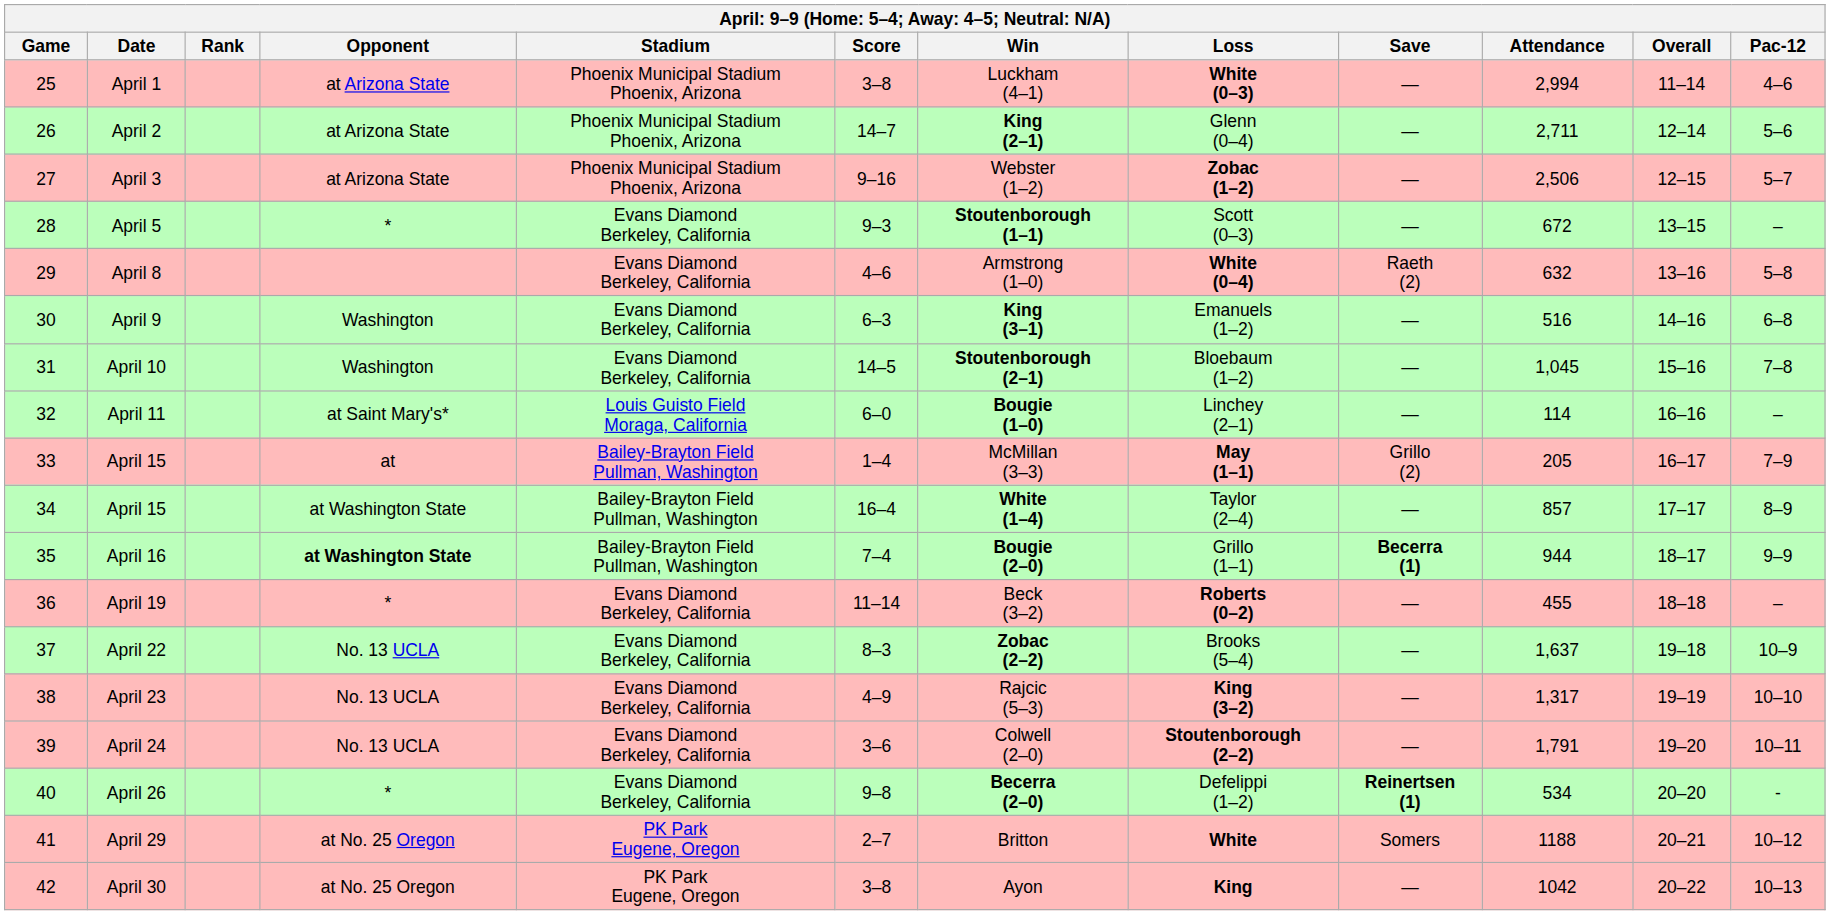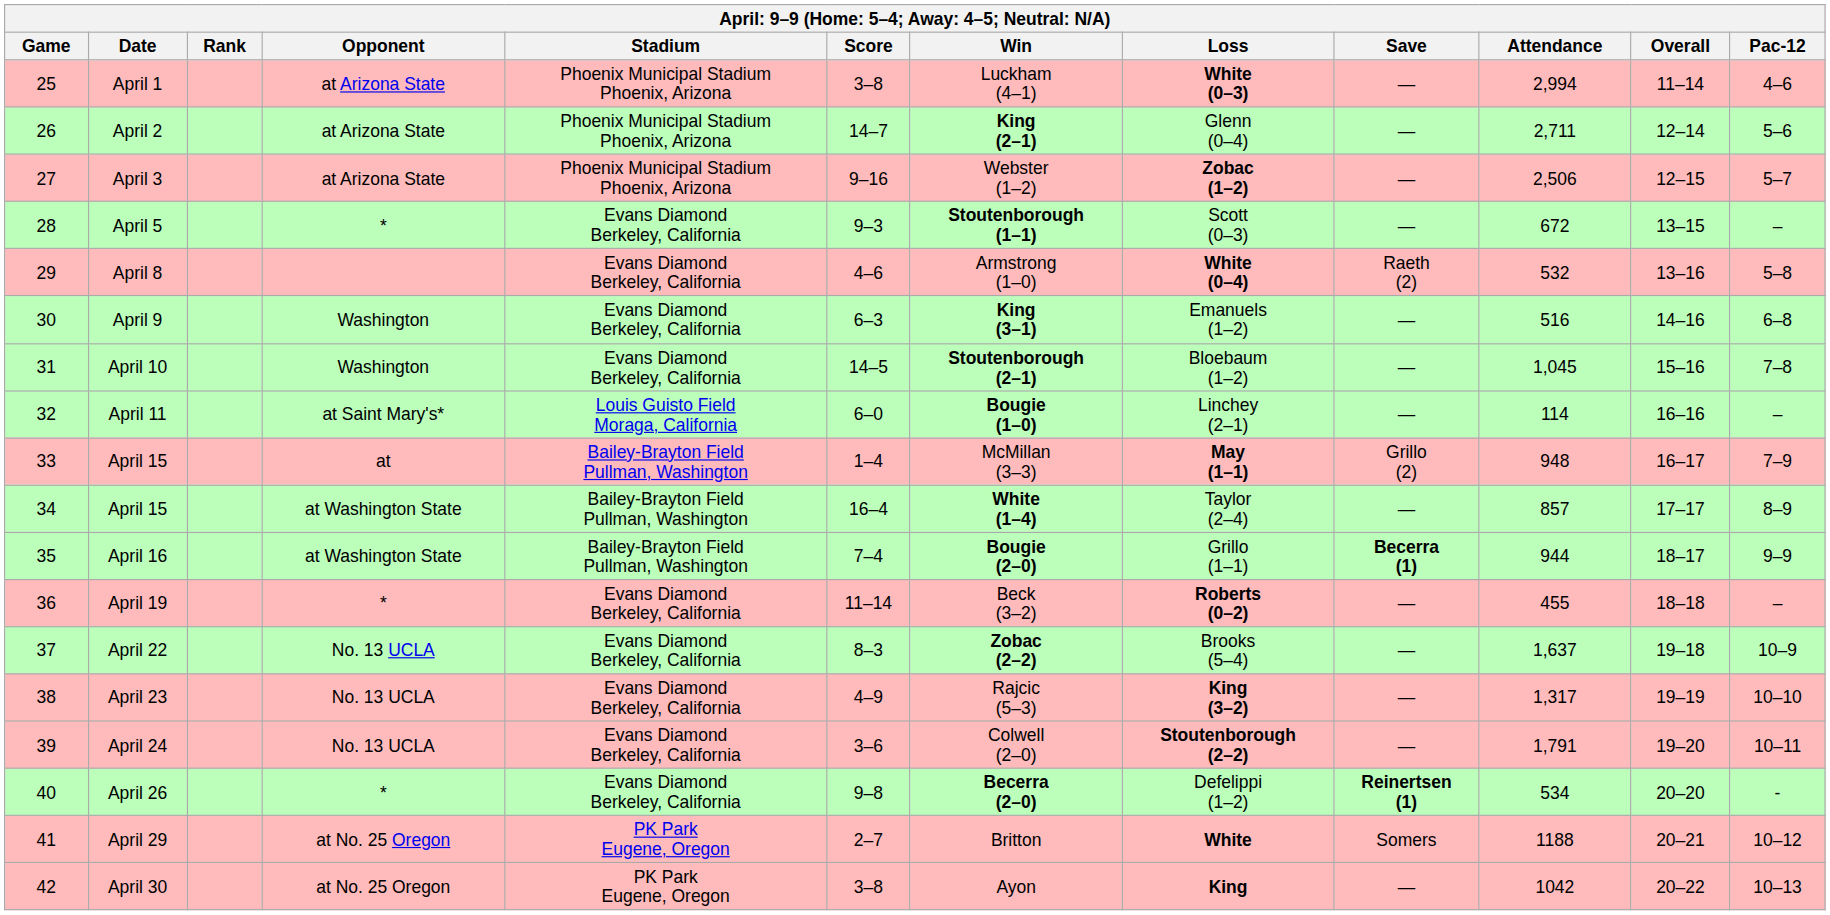(1557, 272) 632 -> (1555, 272) 532
(1557, 461) 205 -> (1555, 461) 948
(388, 556) bold -> (383, 556) normal
